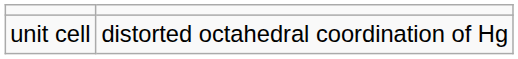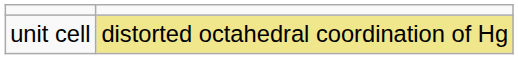(305, 34) no background -> (305, 34) khaki background
